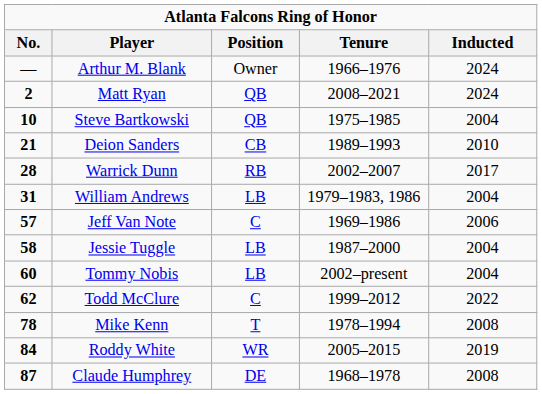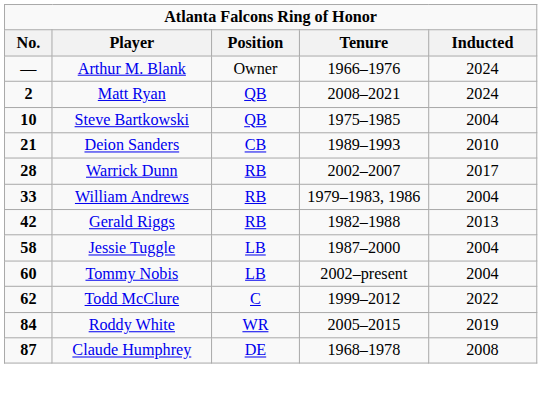(28, 196) 31 -> (28, 196) 33
(255, 196) LB -> (255, 196) RB
+ row: (132, 222)
- row: (132, 222)
- row: (132, 324)
